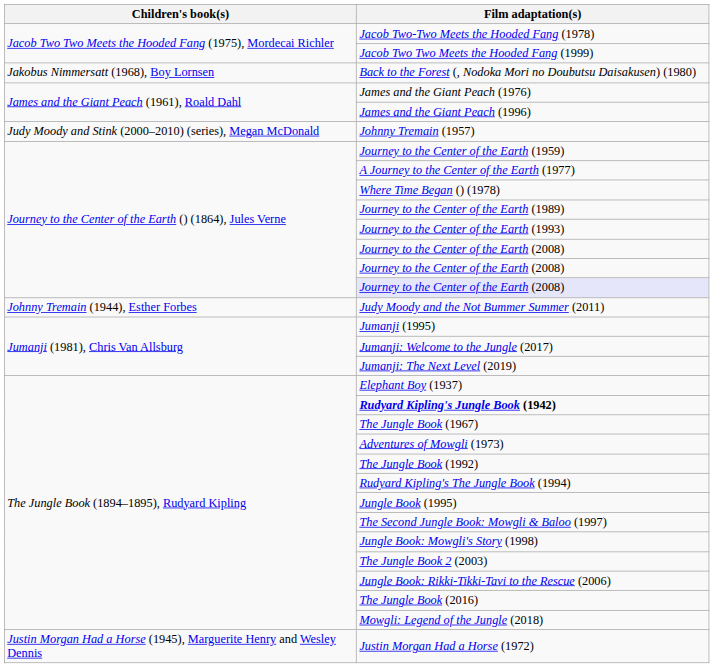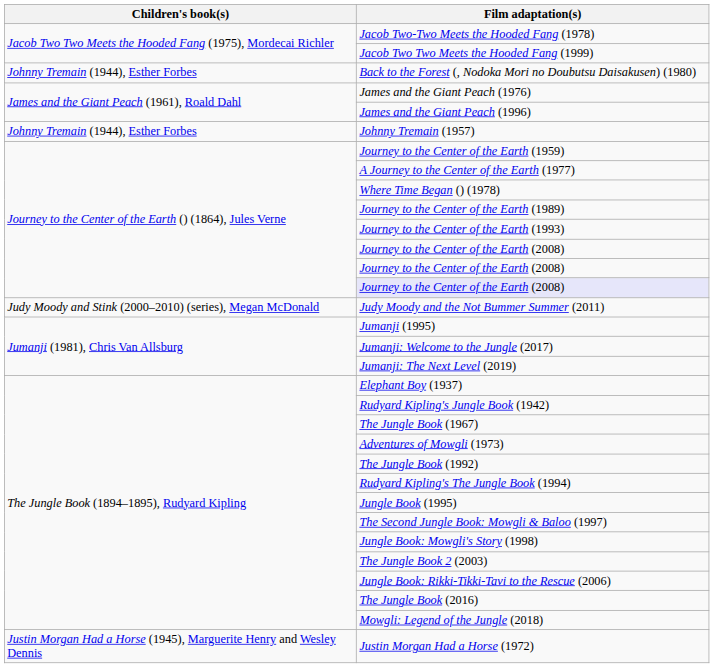(111, 72) Jakobus Nimmersatt (1968), Boy Lornsen -> (102, 72) Johnny Tremain (1944), Esther Forbes
(163, 131) Judy Moody and Stink (2000–2010) (series), Megan McDonald -> (102, 131) Johnny Tremain (1944), Esther Forbes
(102, 307) Johnny Tremain (1944), Esther Forbes -> (163, 307) Judy Moody and Stink (2000–2010) (series), Megan McDonald
(458, 405) bold -> (454, 405) normal
